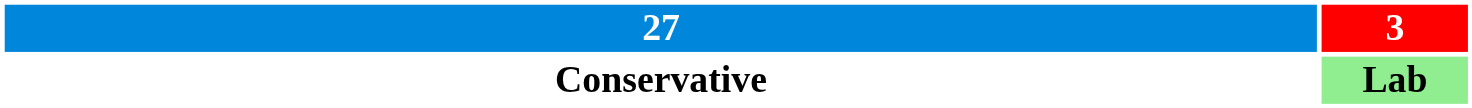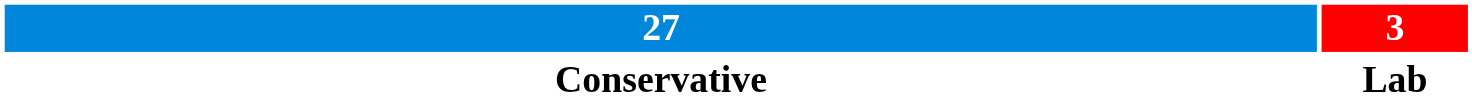(1395, 79) lightgreen background -> (1395, 79) no background
